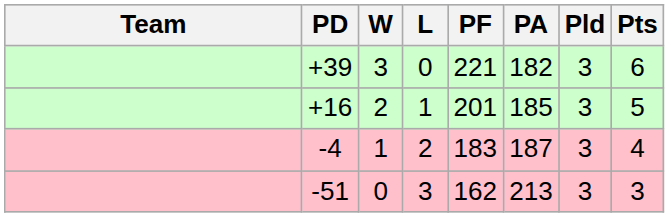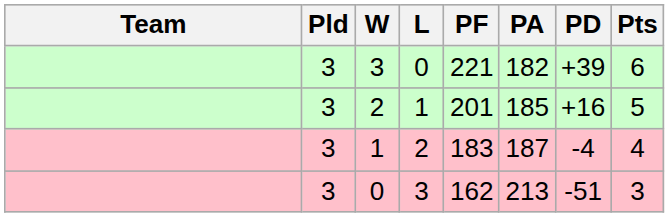columns swapped: (585, 25) <-> (330, 25)
